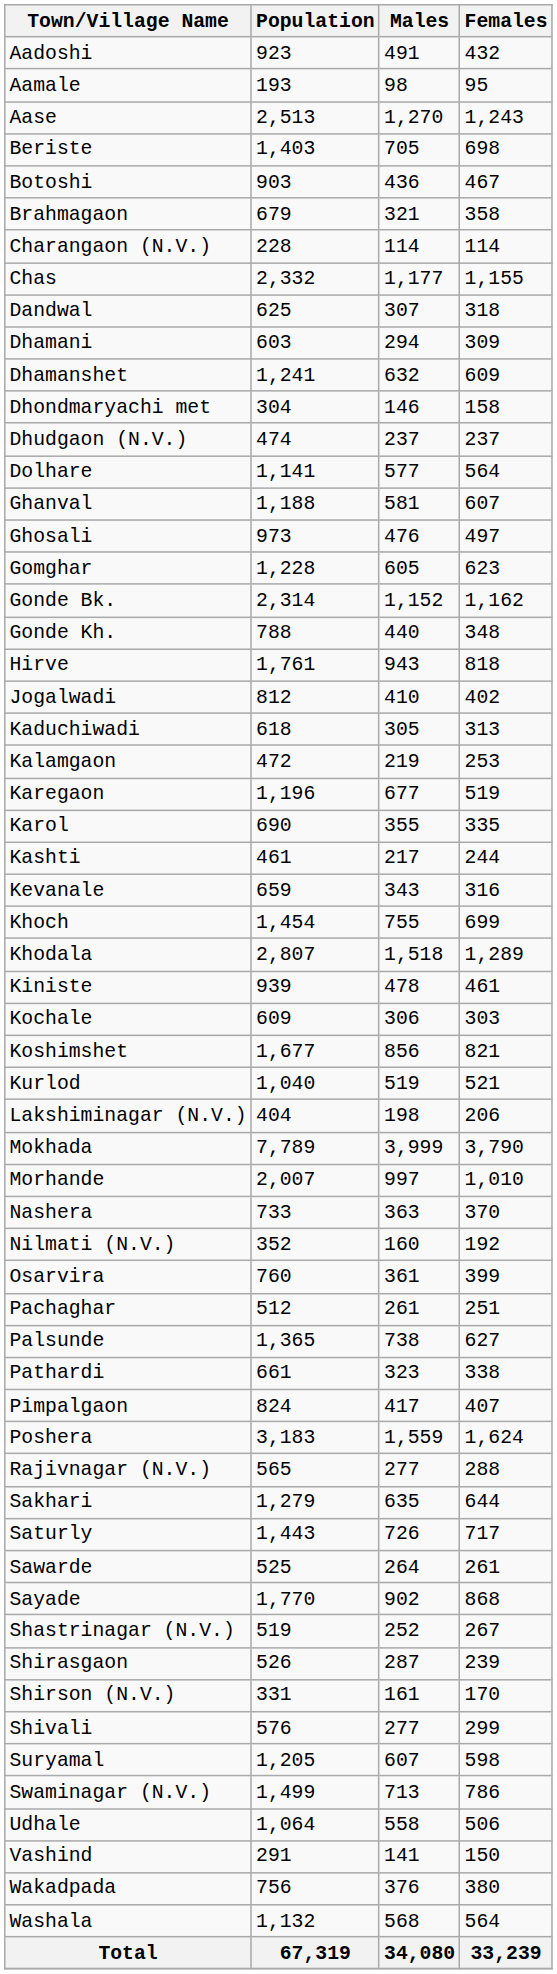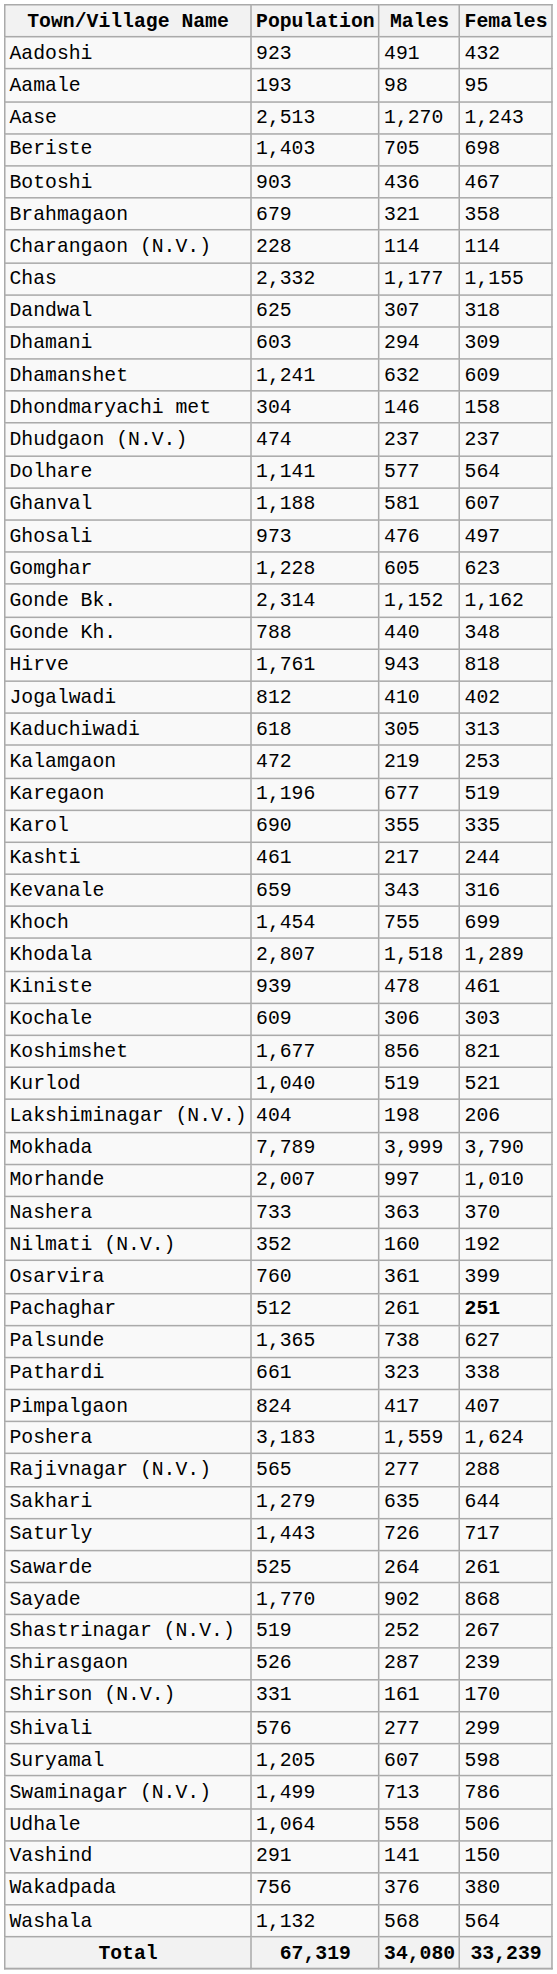(482, 1309) normal -> (482, 1309) bold
